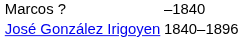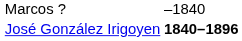(201, 29) normal -> (201, 29) bold
